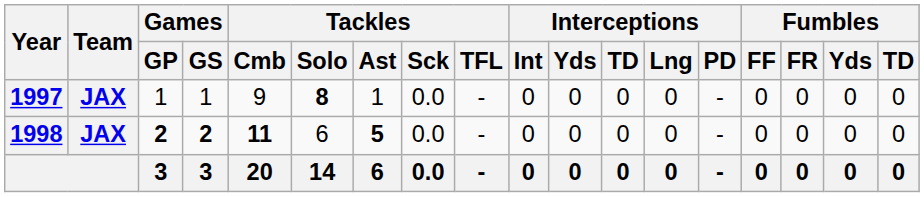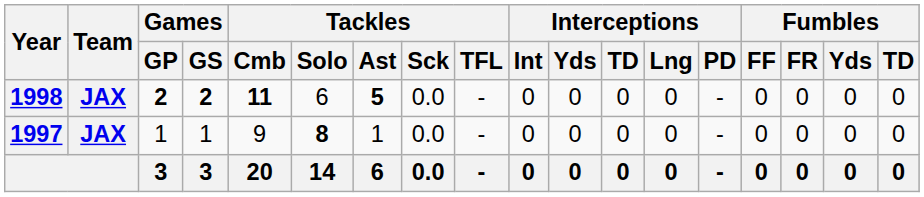rows swapped: (36, 97) <-> (36, 135)
